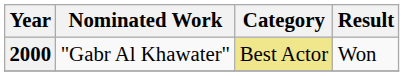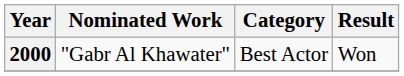(284, 53) khaki background -> (284, 53) no background
